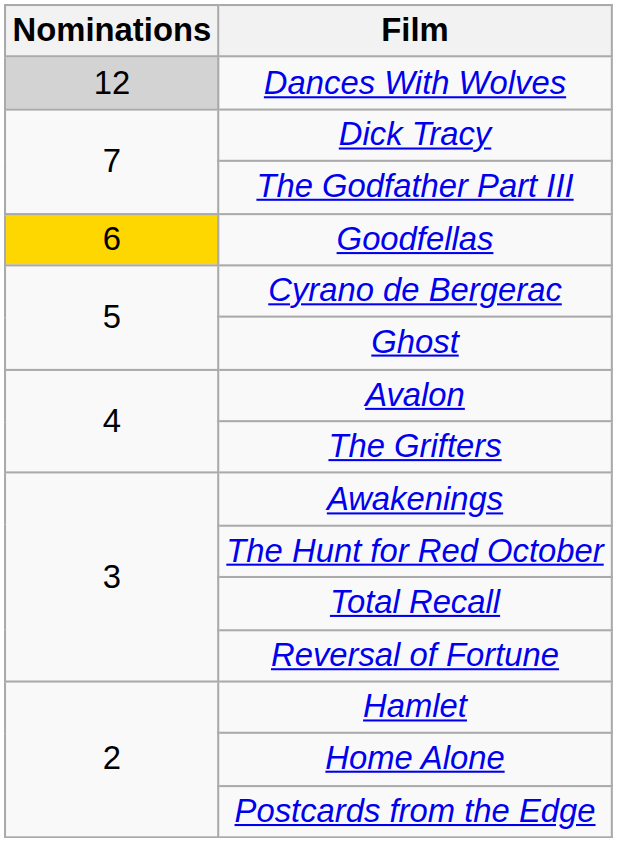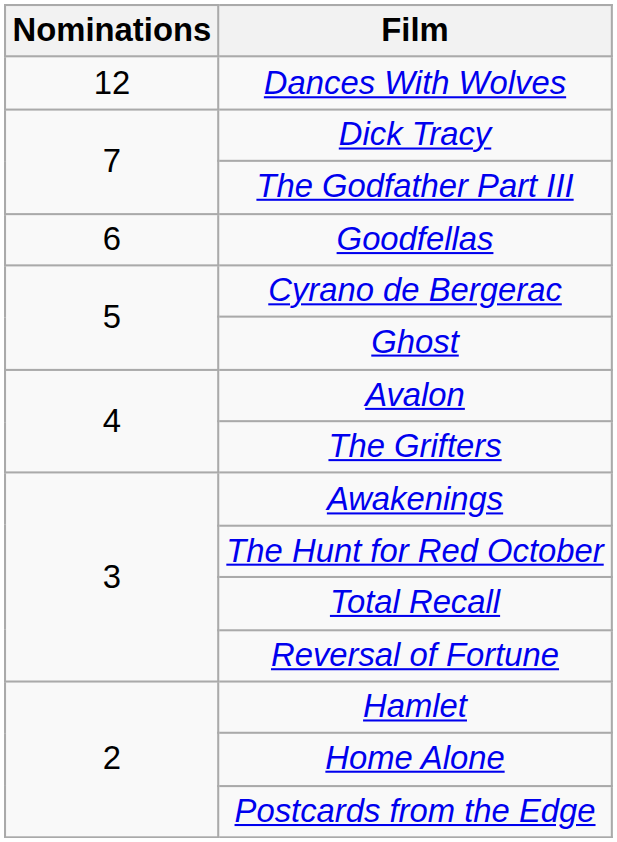(112, 82) lightgrey background -> (112, 82) no background
(112, 238) gold background -> (112, 238) no background
